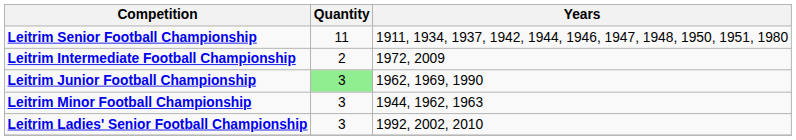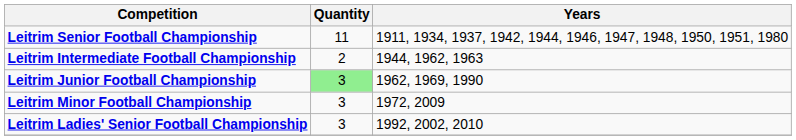(410, 59) 1972, 2009 -> (430, 59) 1944, 1962, 1963
(430, 102) 1944, 1962, 1963 -> (410, 102) 1972, 2009
